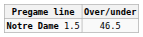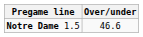(110, 26) 46.5 -> (110, 26) 46.6
